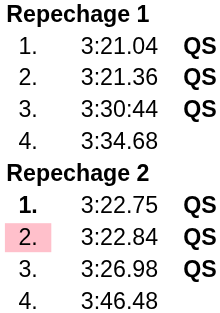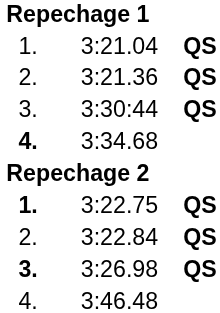(28, 141) normal -> (28, 141) bold
(28, 237) pink background -> (28, 237) no background
(28, 269) normal -> (28, 269) bold
